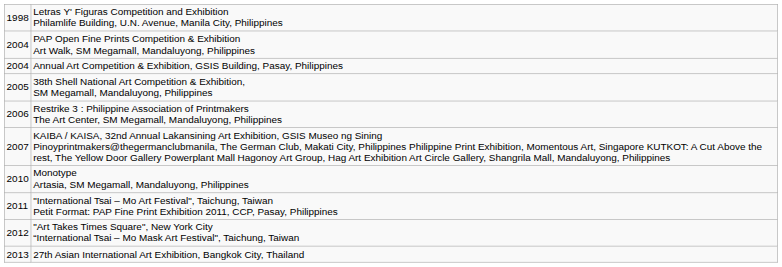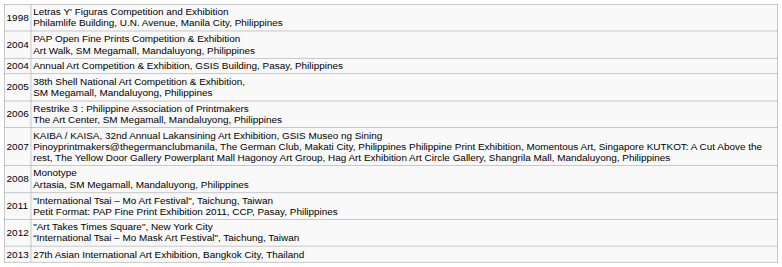(18, 179) 2010 -> (18, 179) 2008
